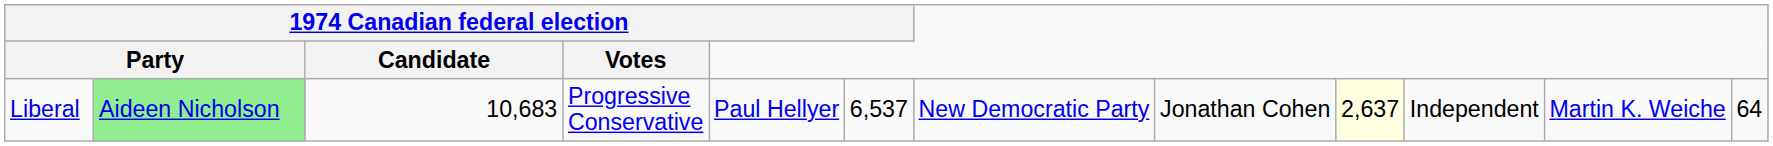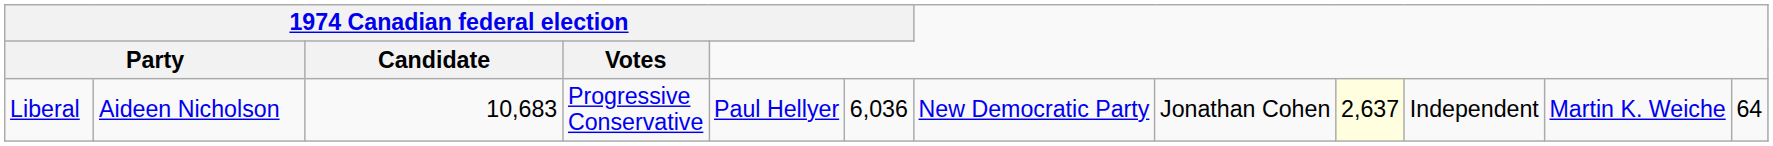(189, 109) lightgreen background -> (189, 109) no background
(879, 109) 6,537 -> (879, 109) 6,036
